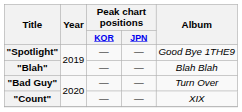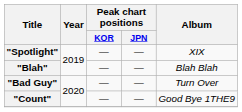(197, 52) Good Bye 1THE9 -> (197, 52) XIX
(197, 99) XIX -> (197, 99) Good Bye 1THE9
